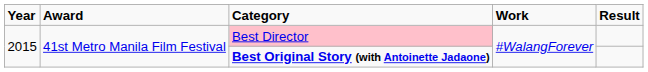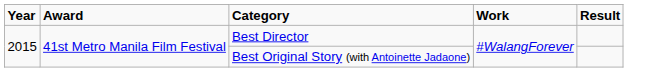(270, 36) pink background -> (270, 36) no background
(361, 57) bold -> (351, 57) normal
